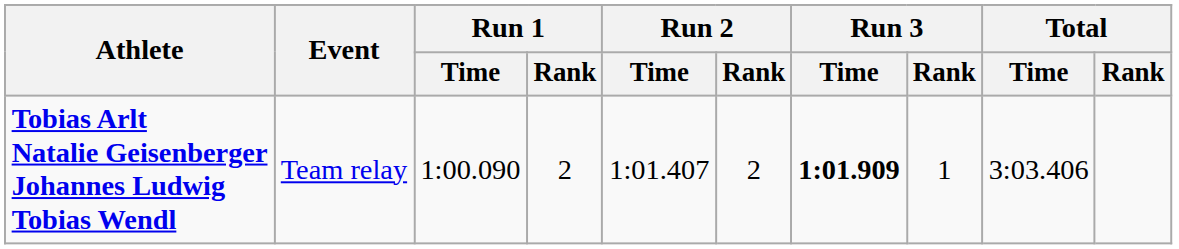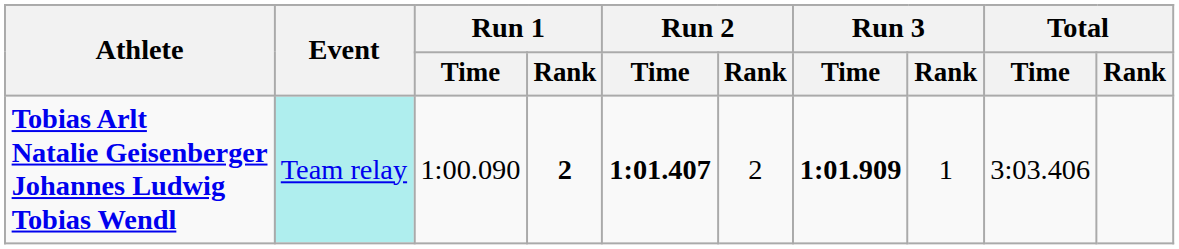(344, 169) no background -> (344, 169) paleturquoise background
(565, 169) normal -> (565, 169) bold
(659, 169) normal -> (660, 169) bold
